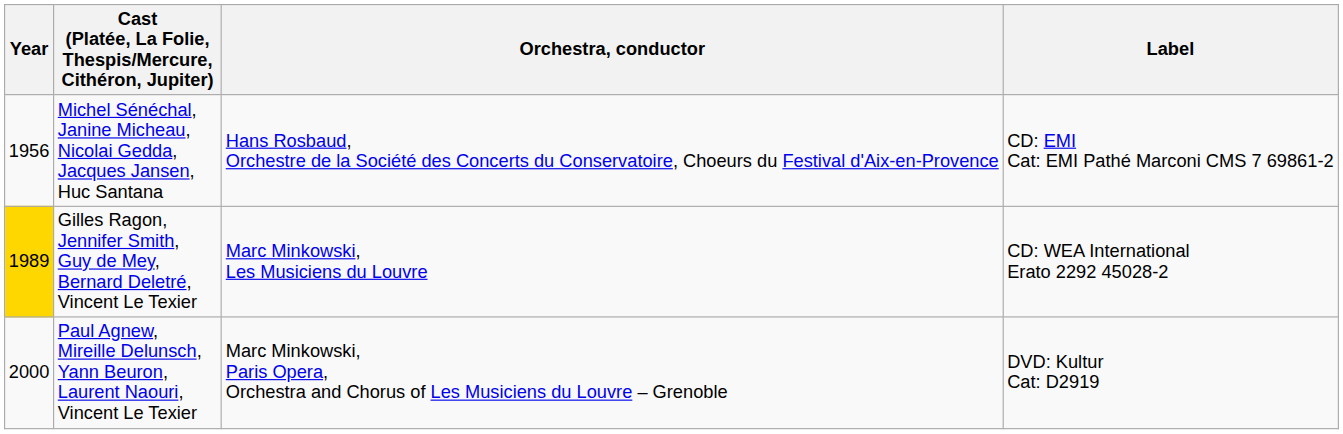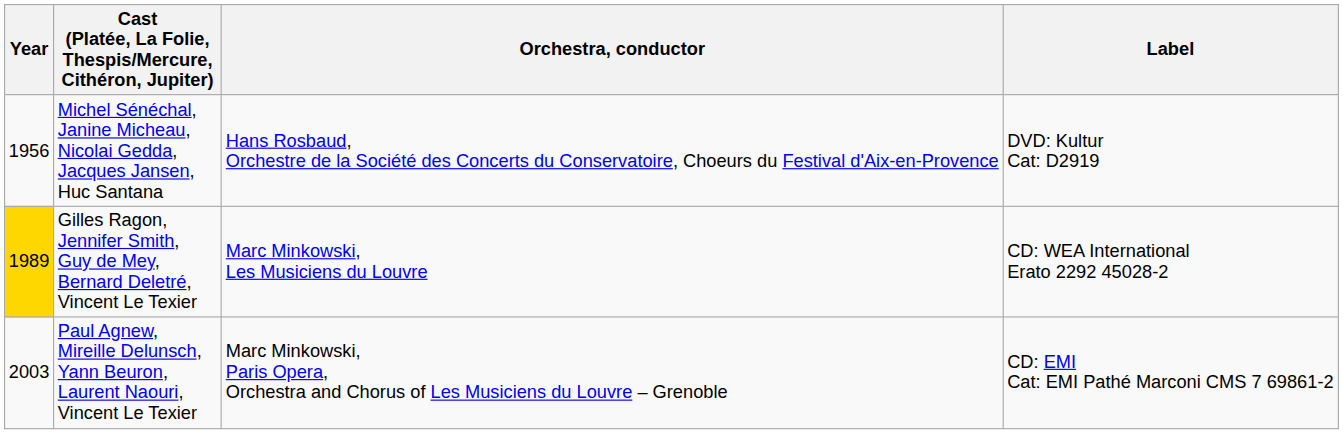(1170, 150) CD: EMI Cat: EMI Pathé Marconi CMS 7 69861-2 -> (1055, 150) DVD: Kultur Cat: D2919
(29, 372) 2000 -> (29, 372) 2003
(1055, 372) DVD: Kultur Cat: D2919 -> (1170, 372) CD: EMI Cat: EMI Pathé Marconi CMS 7 69861-2
